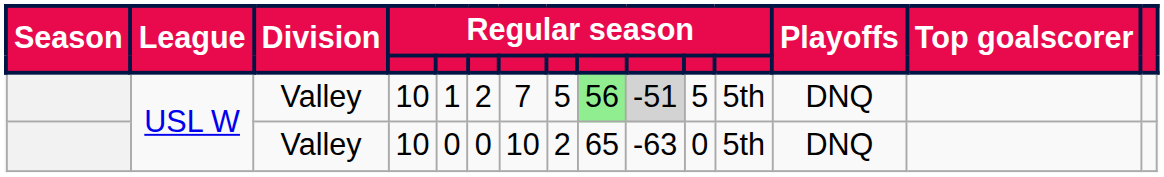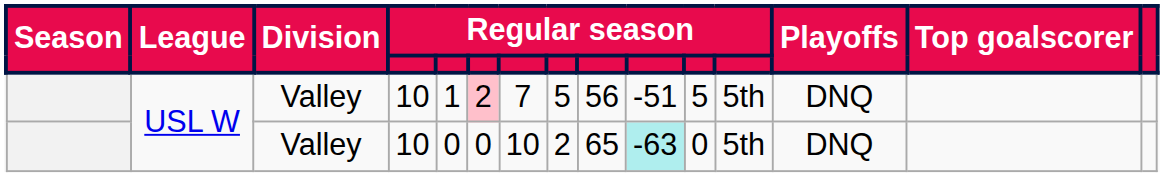(483, 97) no background -> (483, 97) pink background
(602, 97) lightgreen background -> (602, 97) no background
(655, 97) lightgrey background -> (655, 97) no background
(655, 145) no background -> (655, 145) paleturquoise background
